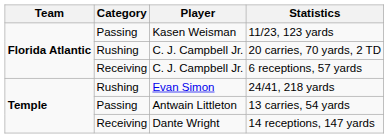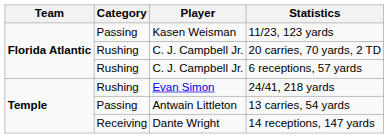(122, 68) Receiving -> (118, 68) Rushing
